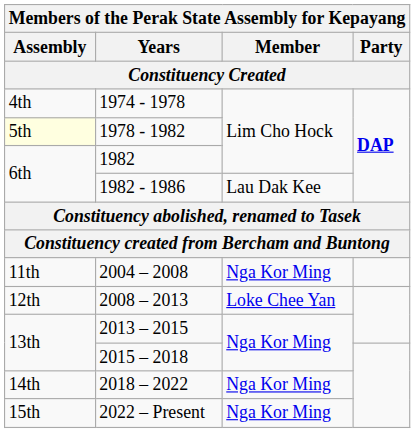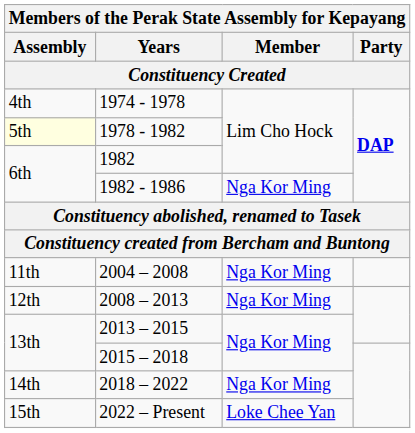(274, 187) Lau Dak Kee -> (279, 187) Nga Kor Ming
(281, 300) Loke Chee Yan -> (279, 300) Nga Kor Ming
(279, 412) Nga Kor Ming -> (281, 412) Loke Chee Yan
